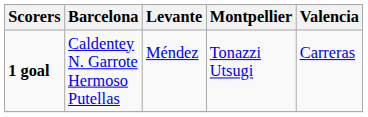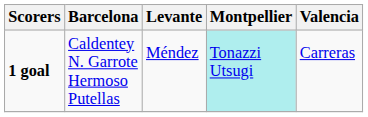(235, 61) no background -> (235, 61) paleturquoise background
